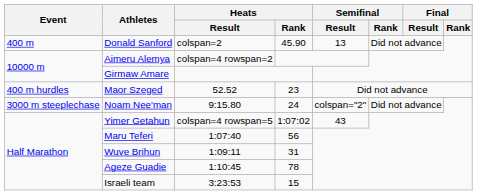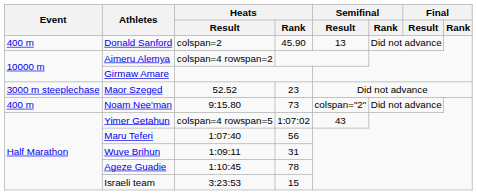(38, 90) 400 m hurdles -> (53, 90) 3000 m steeplechase
(53, 105) 3000 m steeplechase -> (20, 105) 400 m
(294, 105) 24 -> (294, 105) 73
